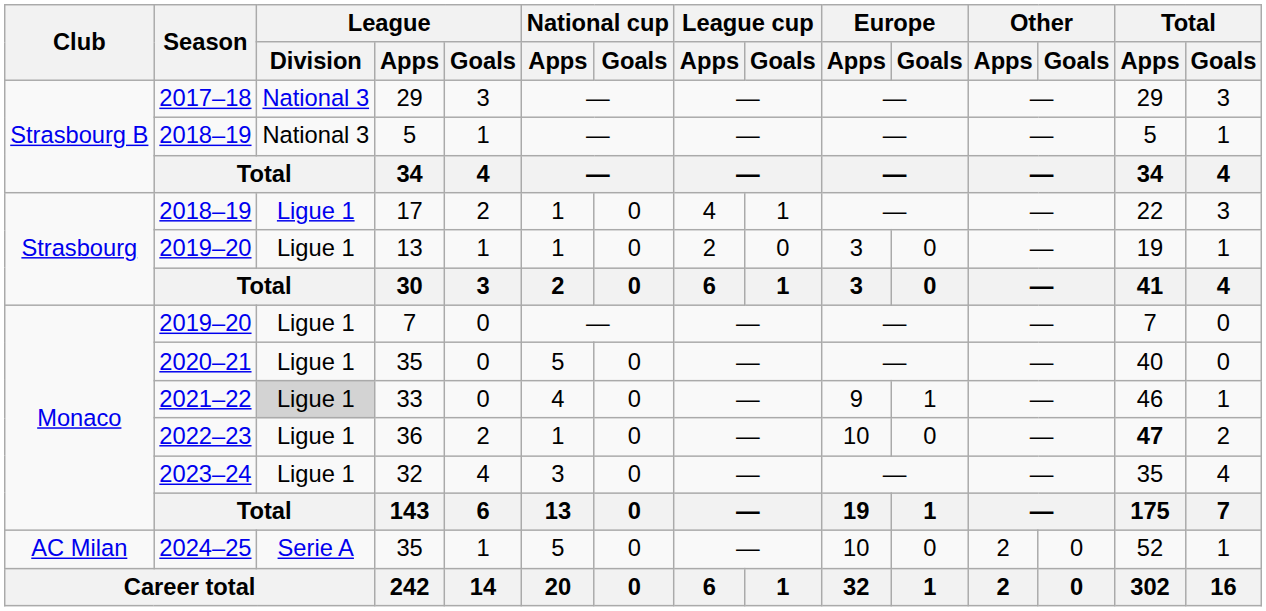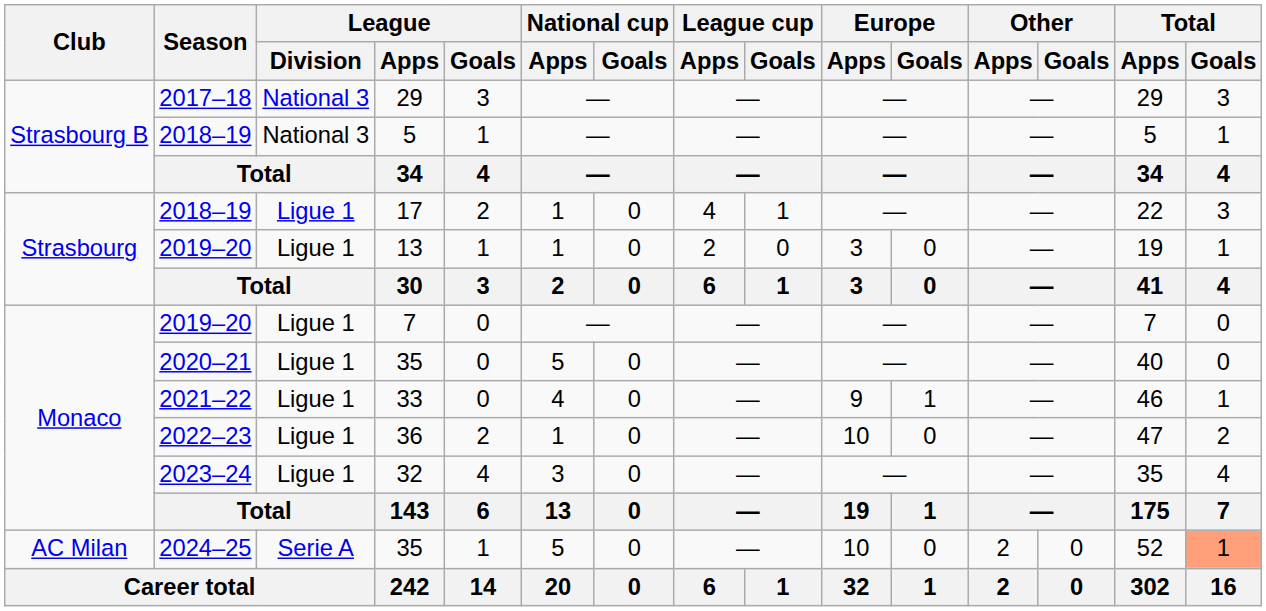(316, 398) lightgrey background -> (316, 398) no background
(1150, 436) bold -> (1150, 436) normal
(1223, 549) no background -> (1223, 549) lightsalmon background
